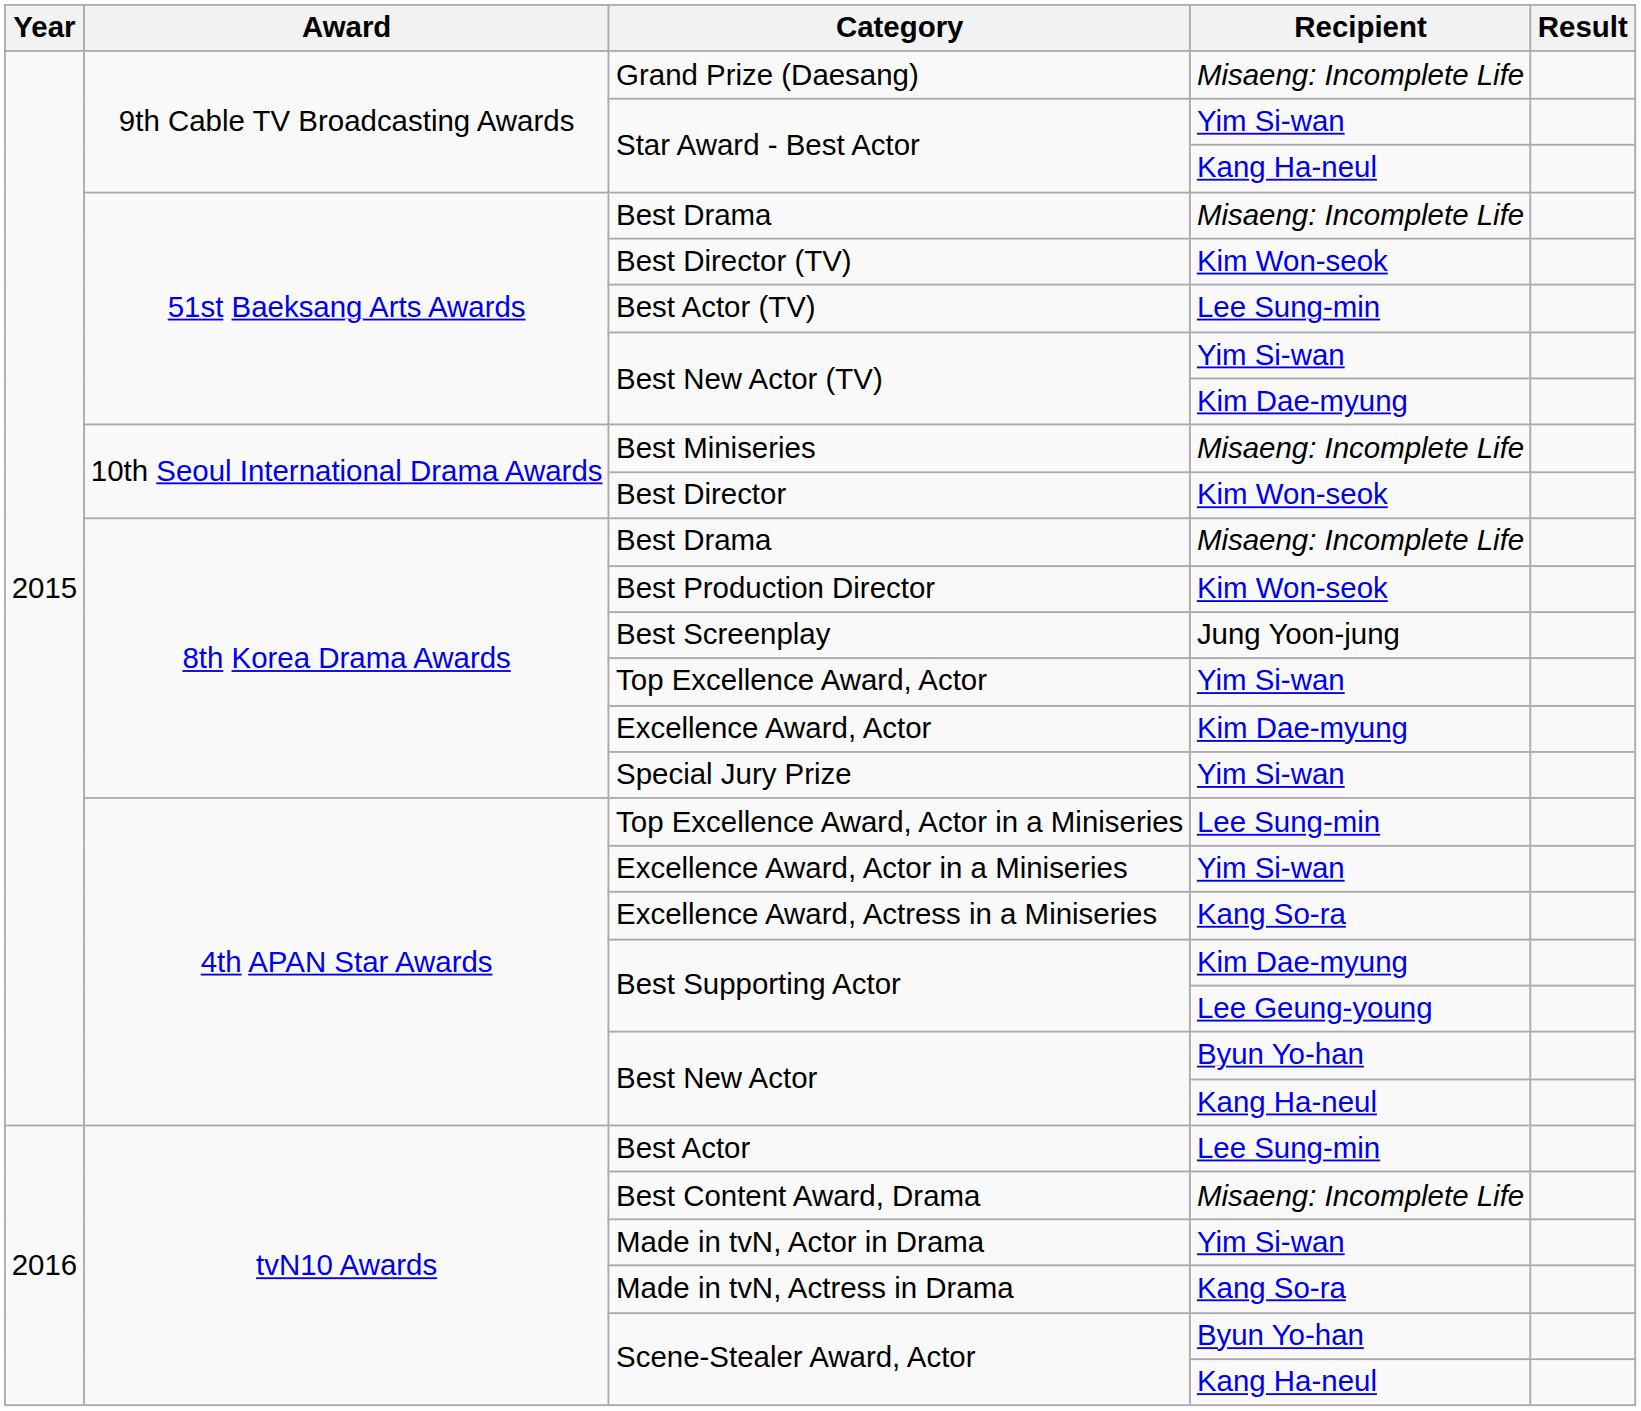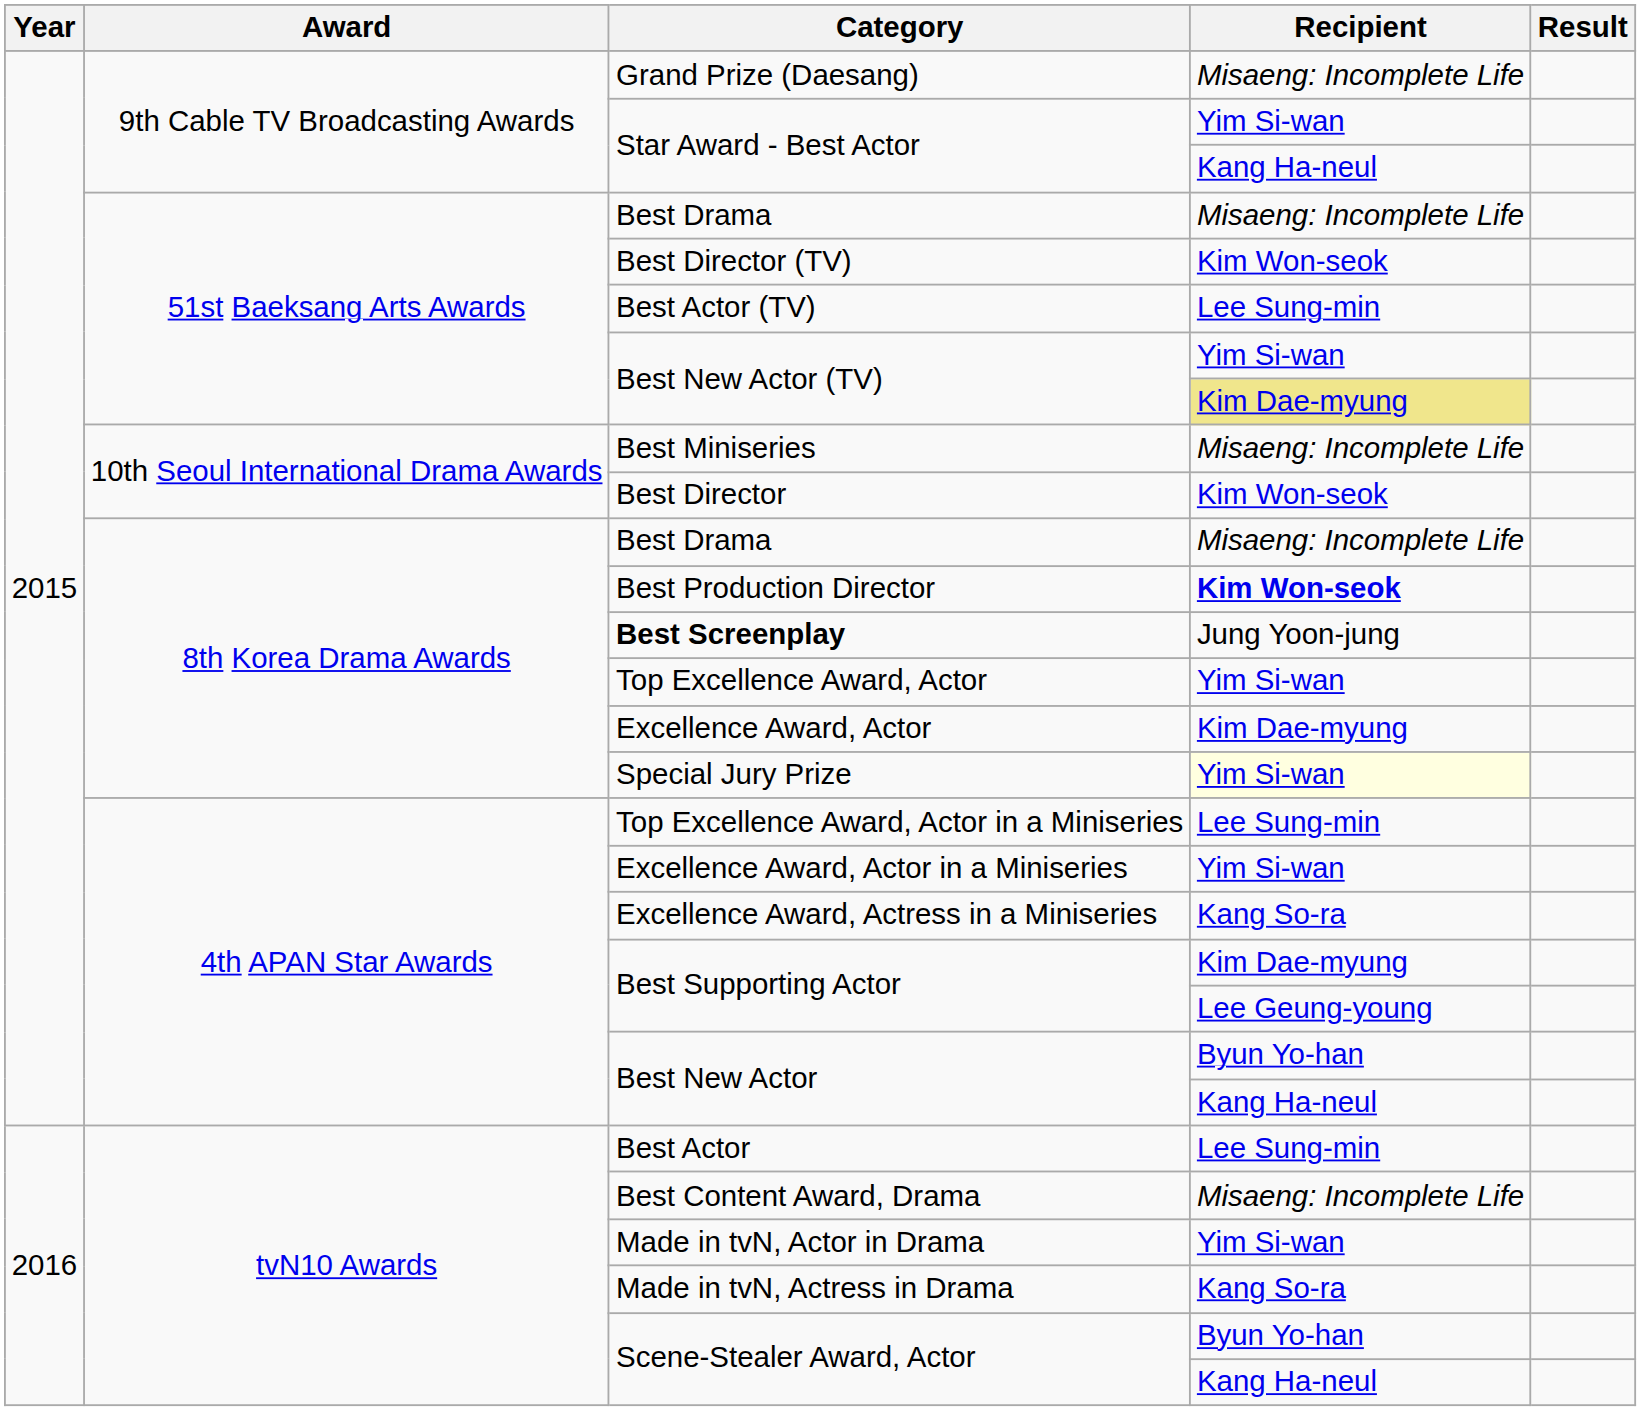(1302, 401) no background -> (1302, 401) khaki background
(1292, 588) normal -> (1299, 588) bold
(723, 634) normal -> (731, 634) bold
(1271, 774) no background -> (1271, 774) lightyellow background
